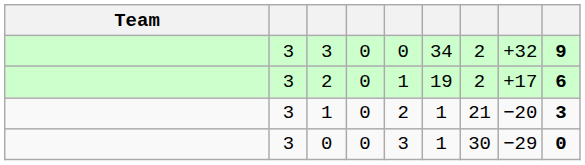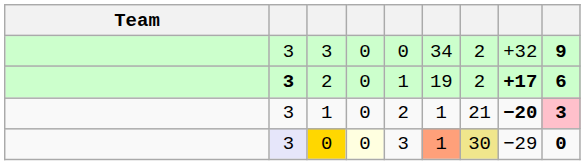(288, 82) normal -> (288, 82) bold
(520, 82) normal -> (520, 82) bold
(520, 113) normal -> (520, 113) bold
(561, 113) no background -> (561, 113) pink background
(288, 144) no background -> (288, 144) lavender background
(327, 144) no background -> (327, 144) gold background
(365, 144) no background -> (365, 144) lightyellow background
(441, 144) no background -> (441, 144) lightsalmon background
(480, 144) no background -> (480, 144) khaki background
